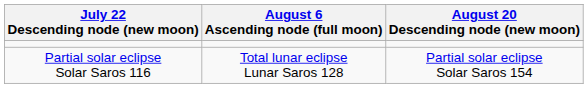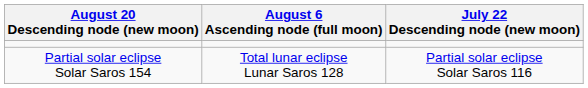columns swapped: (103, 22) <-> (484, 22)
